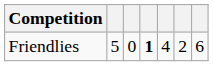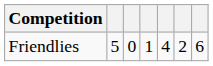(149, 46) bold -> (149, 46) normal
